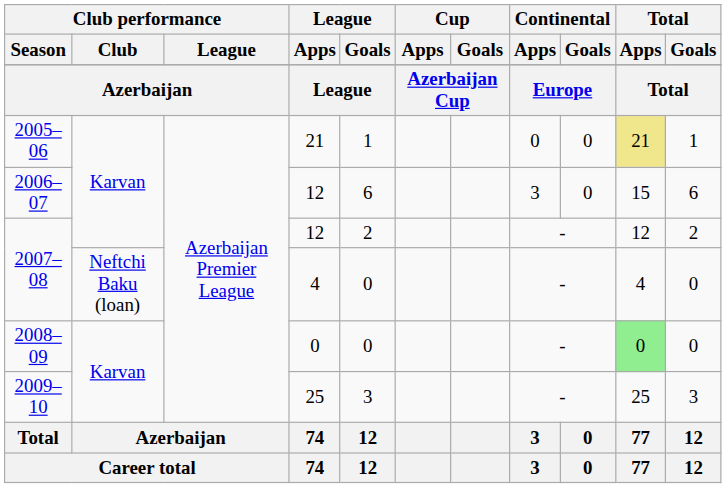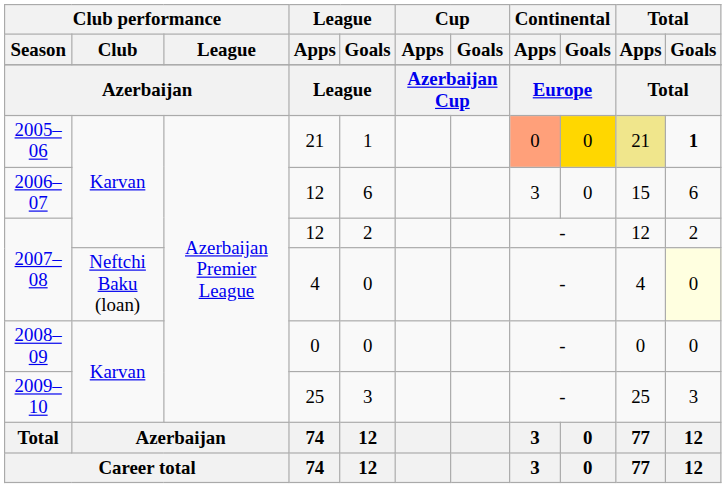(535, 141) no background -> (535, 141) lightsalmon background
(588, 141) no background -> (588, 141) gold background
(693, 141) normal -> (693, 141) bold
(693, 284) no background -> (693, 284) lightyellow background
(641, 345) lightgreen background -> (641, 345) no background
